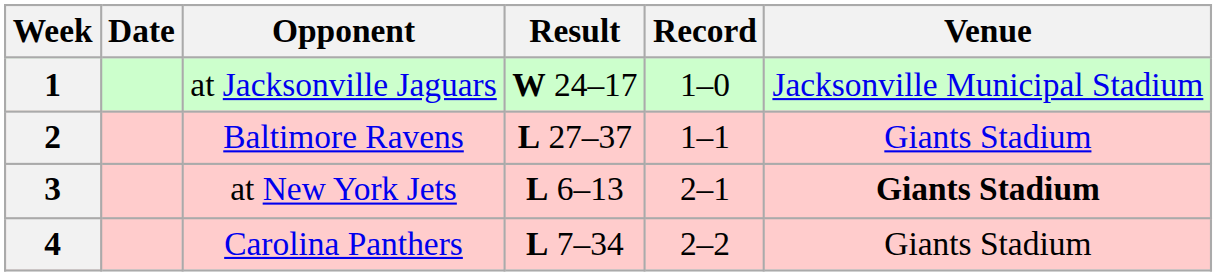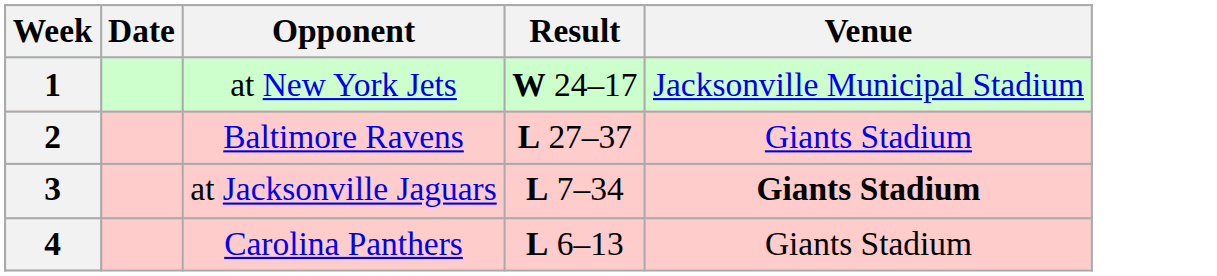- column: (705, 31)
(344, 84) at Jacksonville Jaguars -> (344, 84) at New York Jets
(344, 190) at New York Jets -> (344, 190) at Jacksonville Jaguars
(575, 190) L 6–13 -> (575, 190) L 7–34
(575, 243) L 7–34 -> (575, 243) L 6–13
